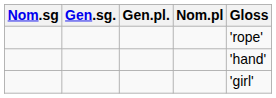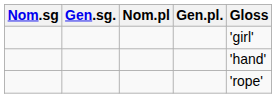columns swapped: (200, 15) <-> (146, 15)
(246, 37) 'rope' -> (242, 37) 'girl'
(242, 81) 'girl' -> (246, 81) 'rope'
